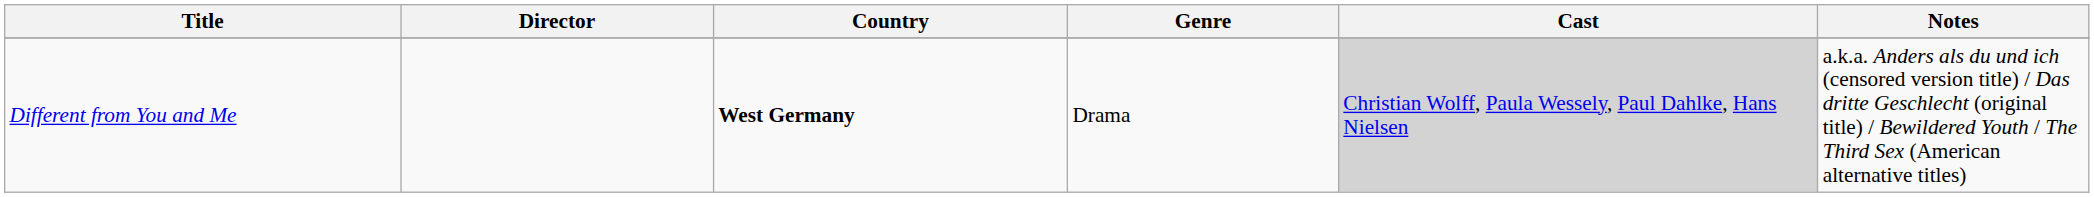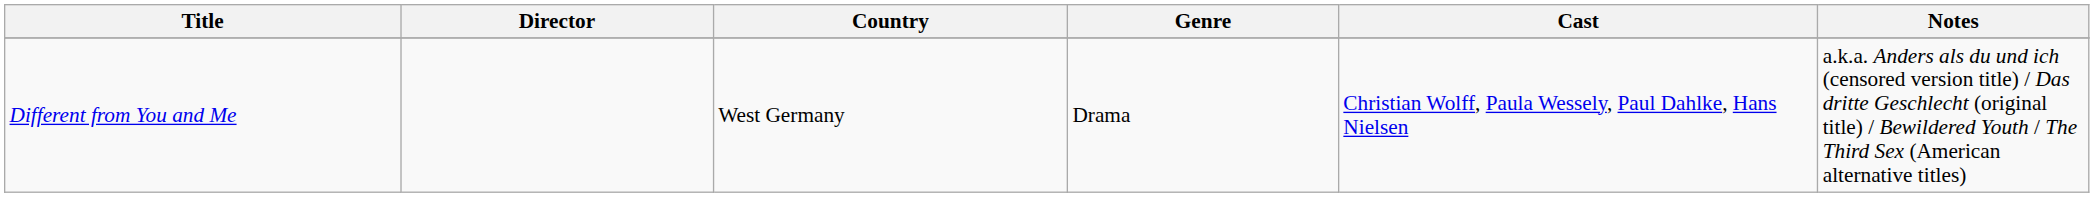(786, 114) bold -> (781, 114) normal
(1560, 114) lightgrey background -> (1560, 114) no background
